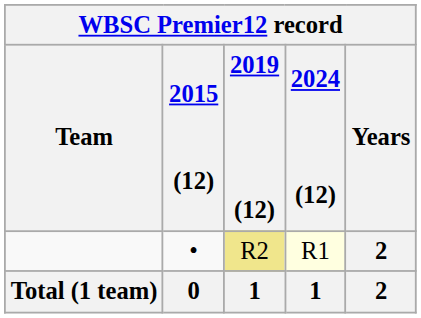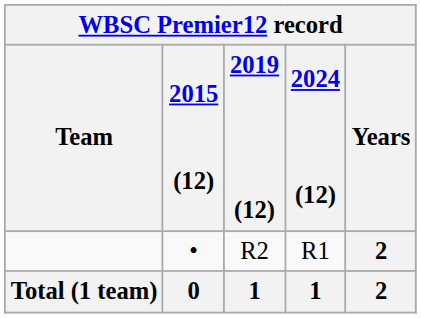(255, 250) khaki background -> (255, 250) no background
(315, 250) lightyellow background -> (315, 250) no background
